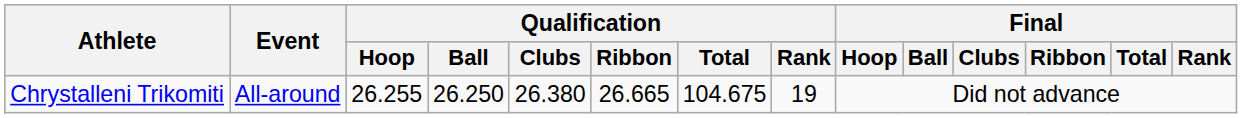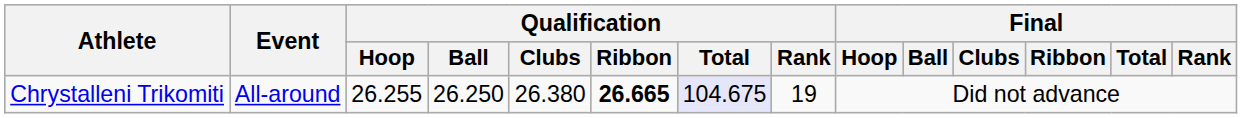(634, 95) normal -> (634, 95) bold
(725, 95) no background -> (725, 95) lavender background
